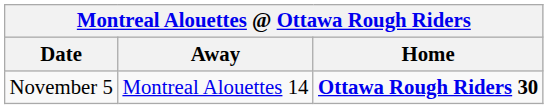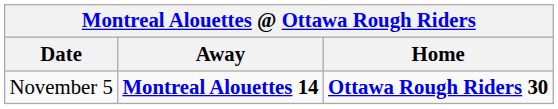(215, 86) normal -> (220, 86) bold
